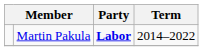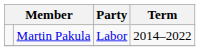(114, 35) bold -> (112, 35) normal
